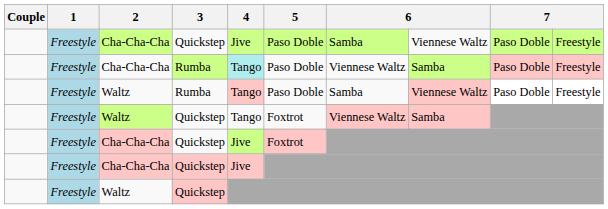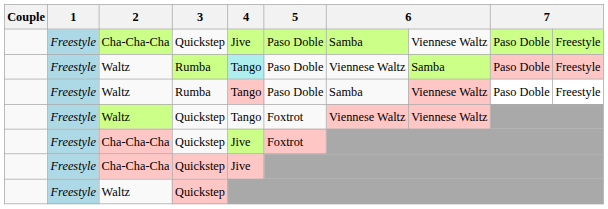(135, 67) Cha-Cha-Cha -> (116, 67) Waltz
(428, 117) Samba -> (449, 117) Viennese Waltz
